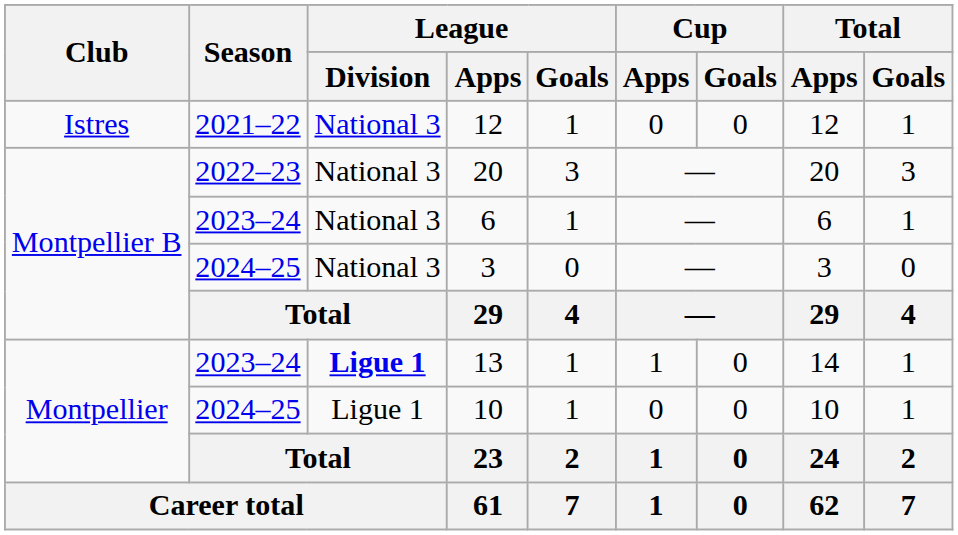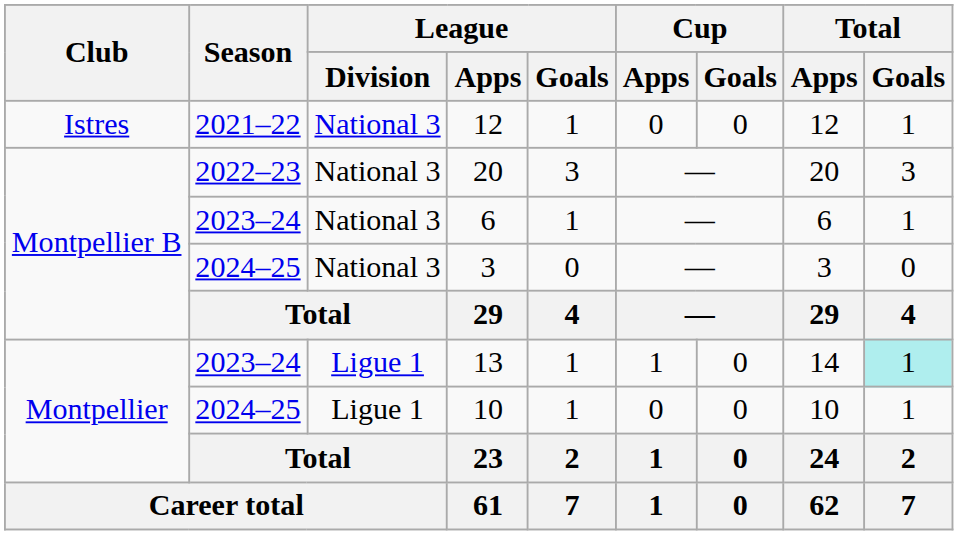(378, 362) bold -> (378, 362) normal
(908, 362) no background -> (908, 362) paleturquoise background
